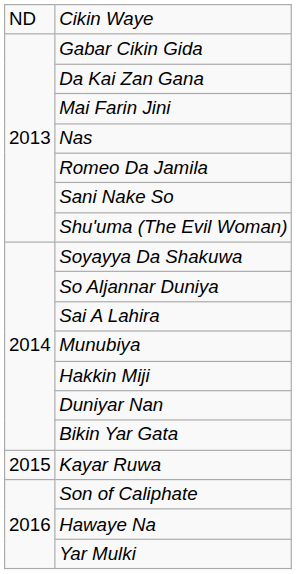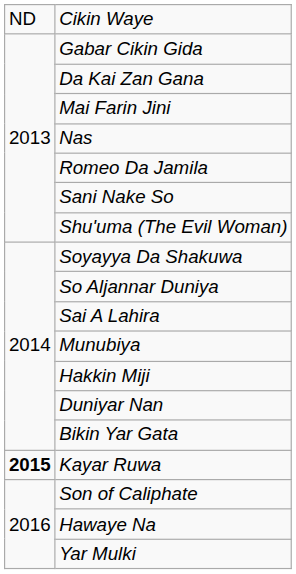(30, 464) normal -> (30, 464) bold
